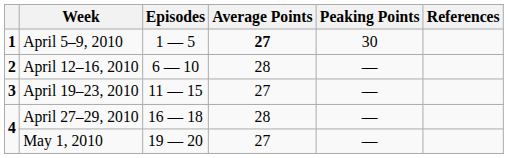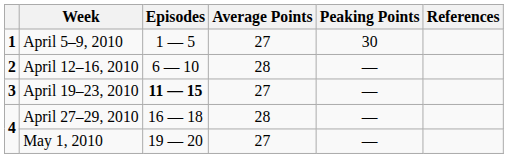(262, 41) bold -> (262, 41) normal
(175, 91) normal -> (175, 91) bold
